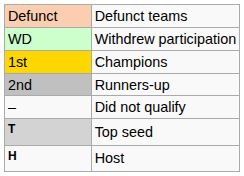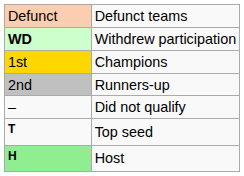(20, 39) normal -> (20, 39) bold
(12, 129) lightgrey background -> (12, 129) no background
(12, 156) no background -> (12, 156) lightgreen background
